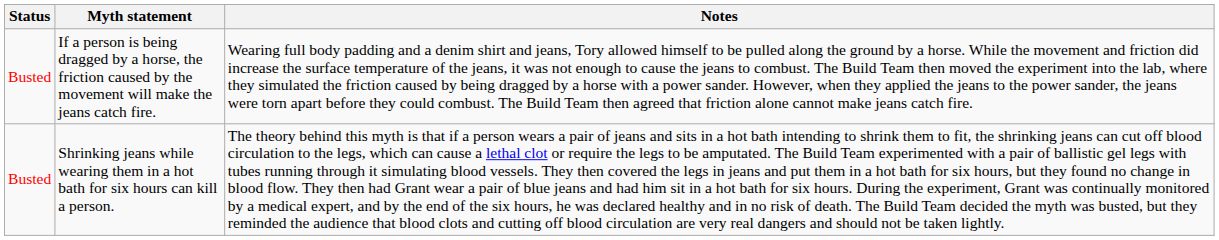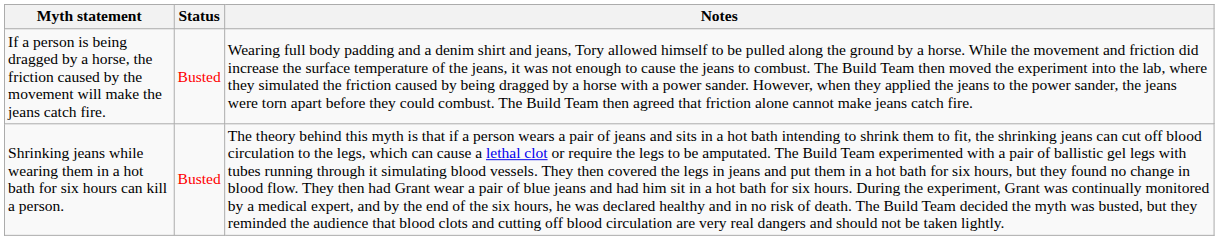columns swapped: (139, 16) <-> (30, 16)
